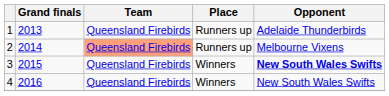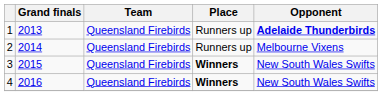(311, 30) normal -> (316, 30) bold
(138, 47) lightsalmon background -> (138, 47) no background
(215, 64) normal -> (217, 64) bold
(319, 64) bold -> (316, 64) normal
(215, 82) normal -> (217, 82) bold
